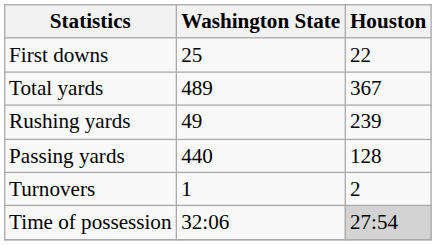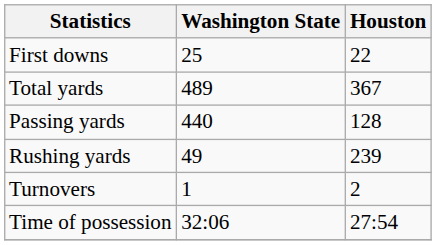rows swapped: (70, 121) <-> (67, 155)
(374, 222) lightgrey background -> (374, 222) no background
